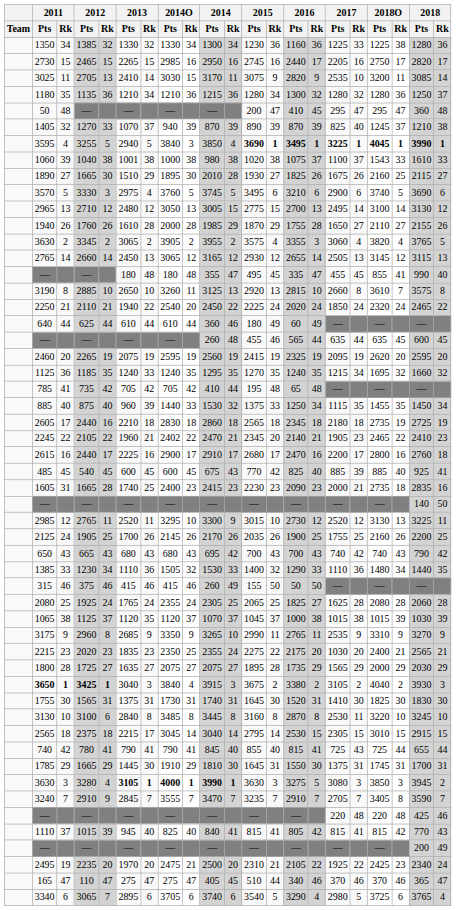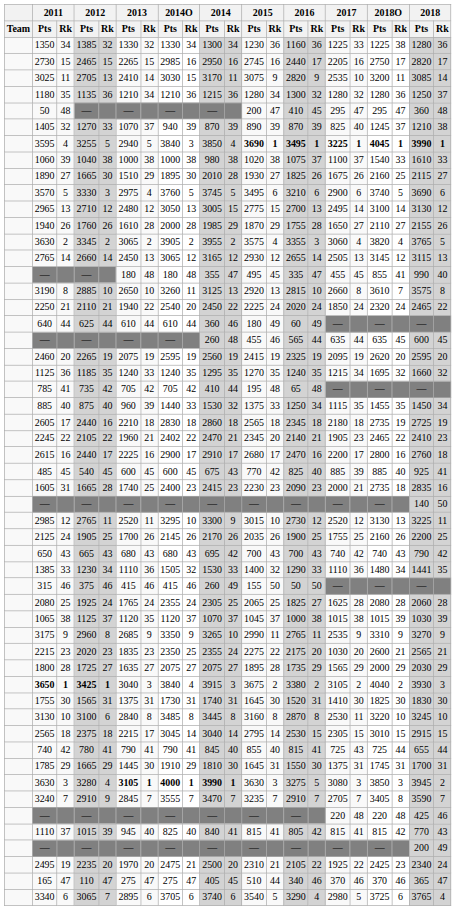(128, 160) 1001 -> (128, 160) 1000
(380, 160) 1543 -> (380, 160) 1540
(421, 570) 1440 -> (421, 570) 1441
(380, 652) 2400 -> (380, 652) 2600
